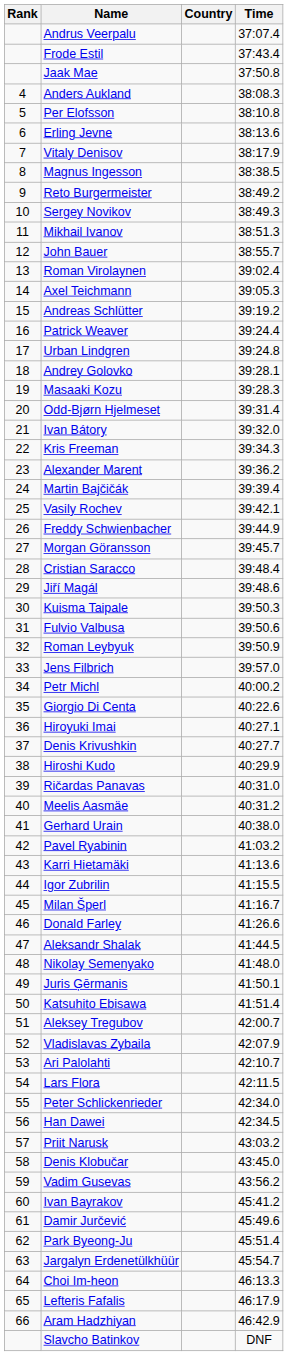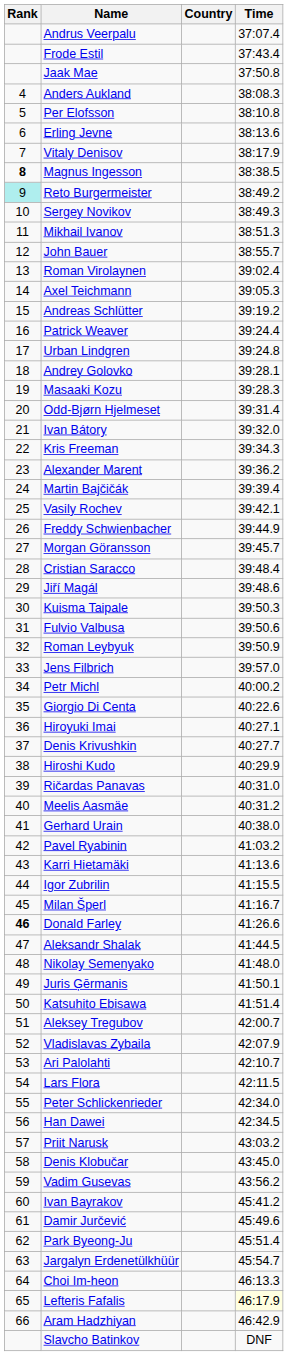(23, 172) normal -> (23, 172) bold
(23, 192) no background -> (23, 192) paleturquoise background
(23, 924) normal -> (23, 924) bold
(259, 1300) no background -> (259, 1300) lightyellow background
